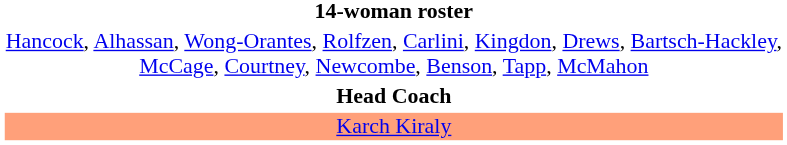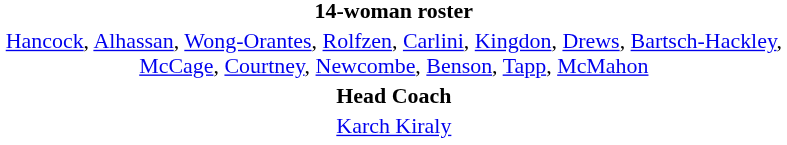(394, 126) lightsalmon background -> (394, 126) no background
